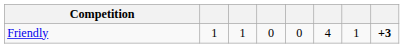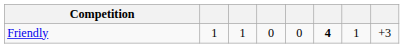(328, 33) normal -> (328, 33) bold
(385, 33) bold -> (385, 33) normal
